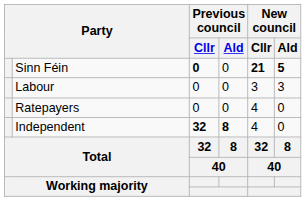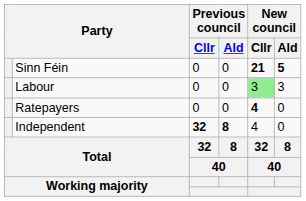(196, 68) bold -> (196, 68) normal
(254, 87) no background -> (254, 87) lightgreen background
(254, 107) normal -> (254, 107) bold
